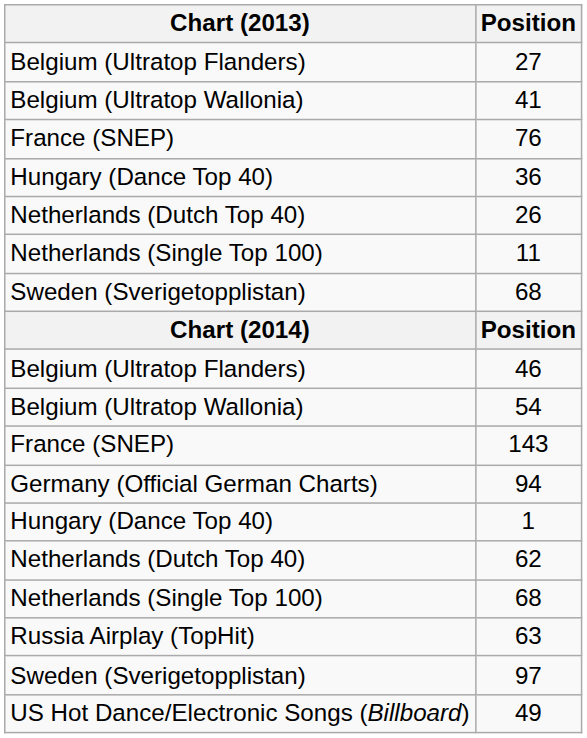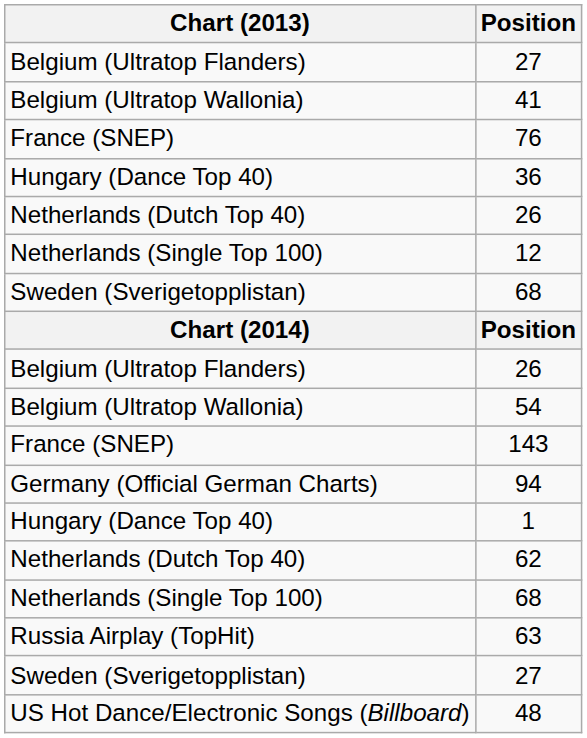(528, 253) 11 -> (528, 253) 12
(528, 368) 46 -> (528, 368) 26
(528, 675) 97 -> (528, 675) 27
(528, 713) 49 -> (528, 713) 48
